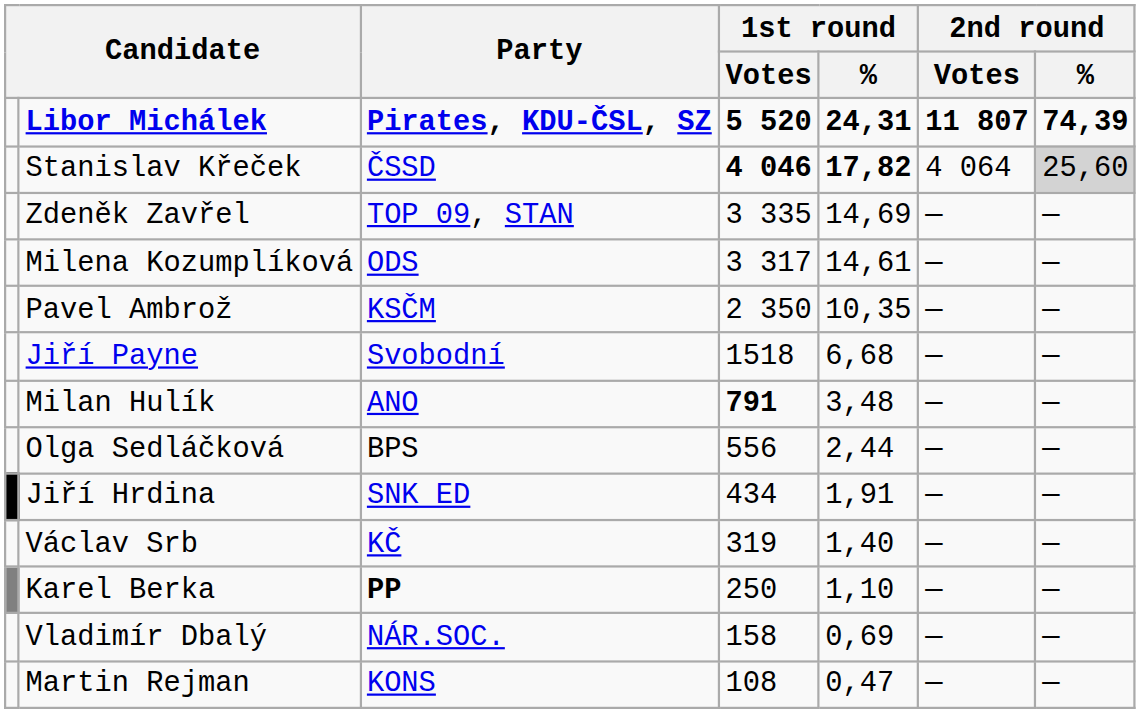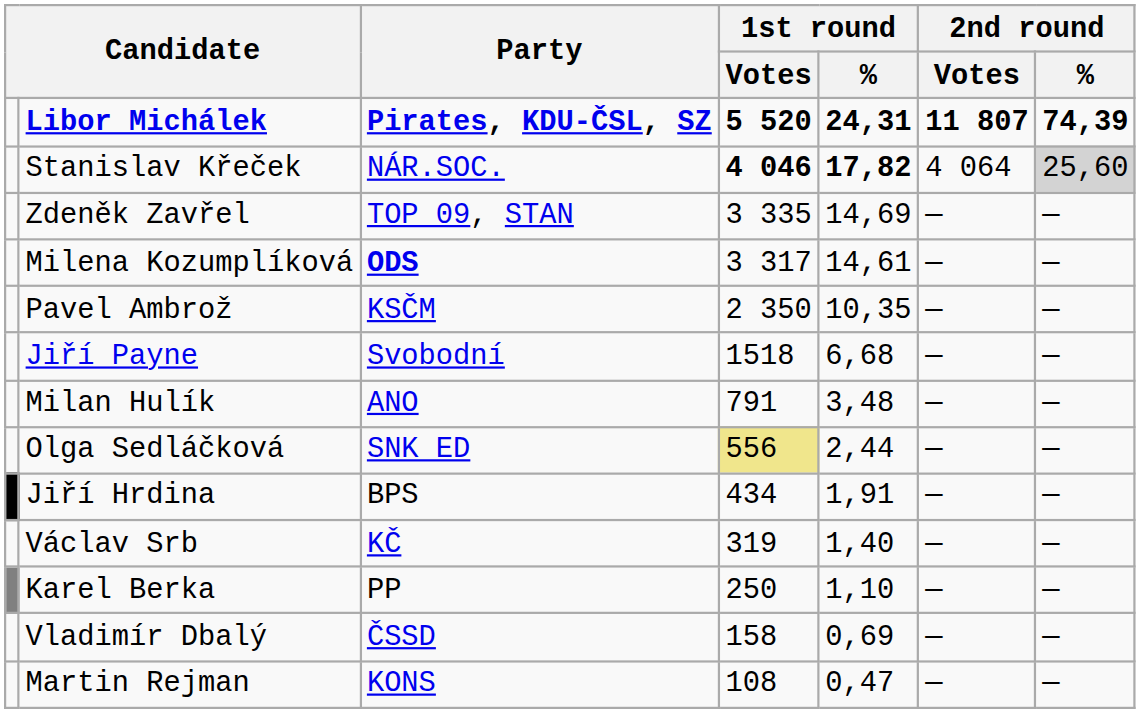(401, 169) ČSSD -> (436, 169) NÁR.SOC.
(393, 263) normal -> (393, 263) bold
(751, 403) bold -> (751, 403) normal
(393, 450) BPS -> (419, 450) SNK ED
(751, 450) no background -> (751, 450) khaki background
(419, 497) SNK ED -> (393, 497) BPS
(384, 590) bold -> (384, 590) normal
(436, 637) NÁR.SOC. -> (401, 637) ČSSD
